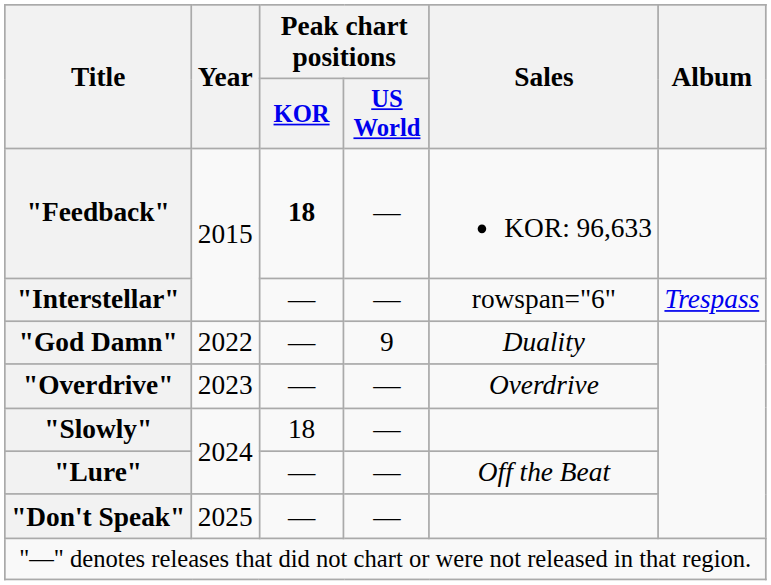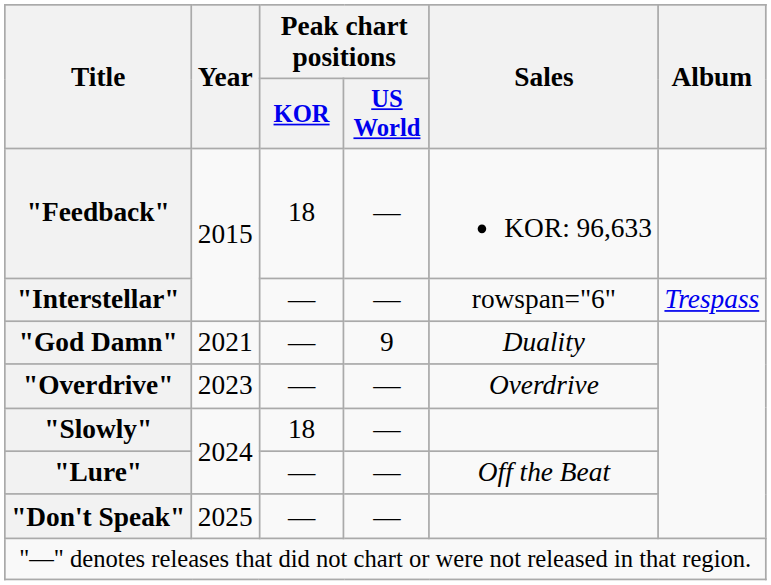(302, 212) bold -> (302, 212) normal
(225, 342) 2022 -> (225, 342) 2021
